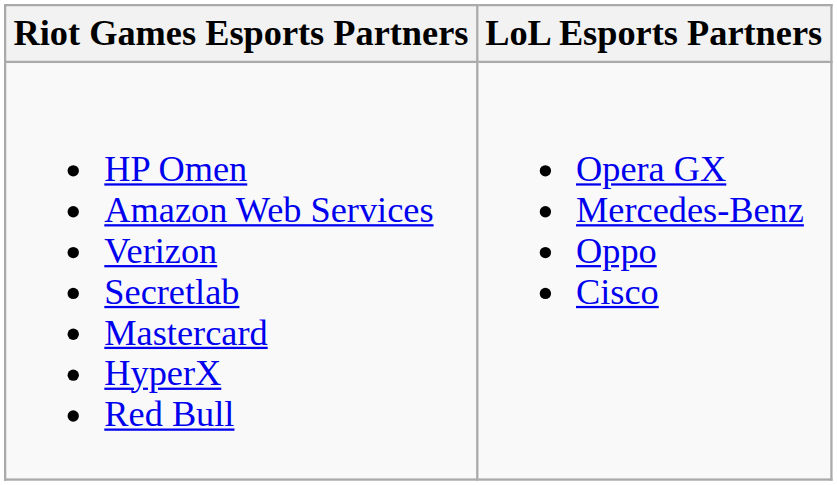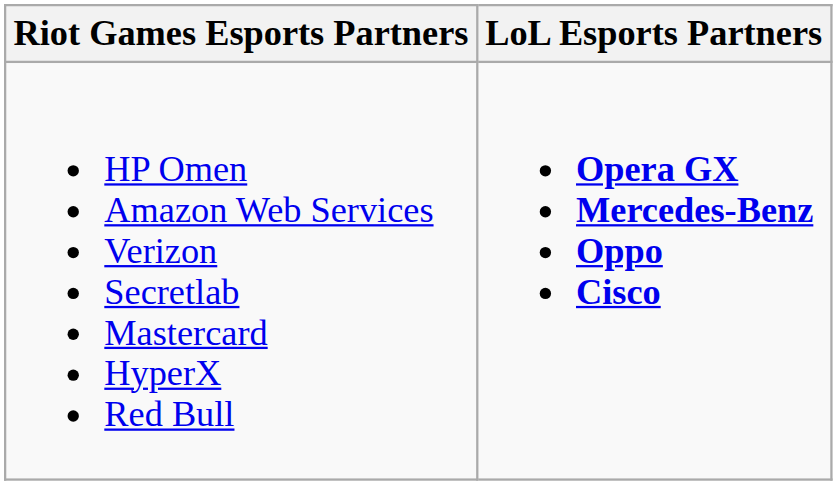(654, 230) normal -> (654, 230) bold
